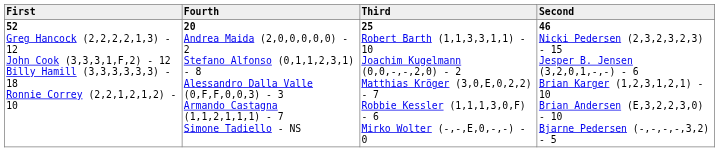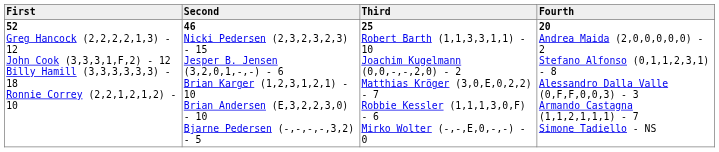columns swapped: (557, 12) <-> (201, 12)
